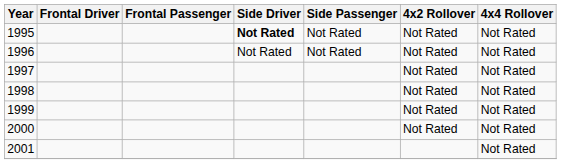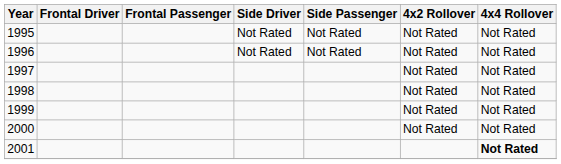(266, 33) bold -> (264, 33) normal
(508, 149) normal -> (510, 149) bold
